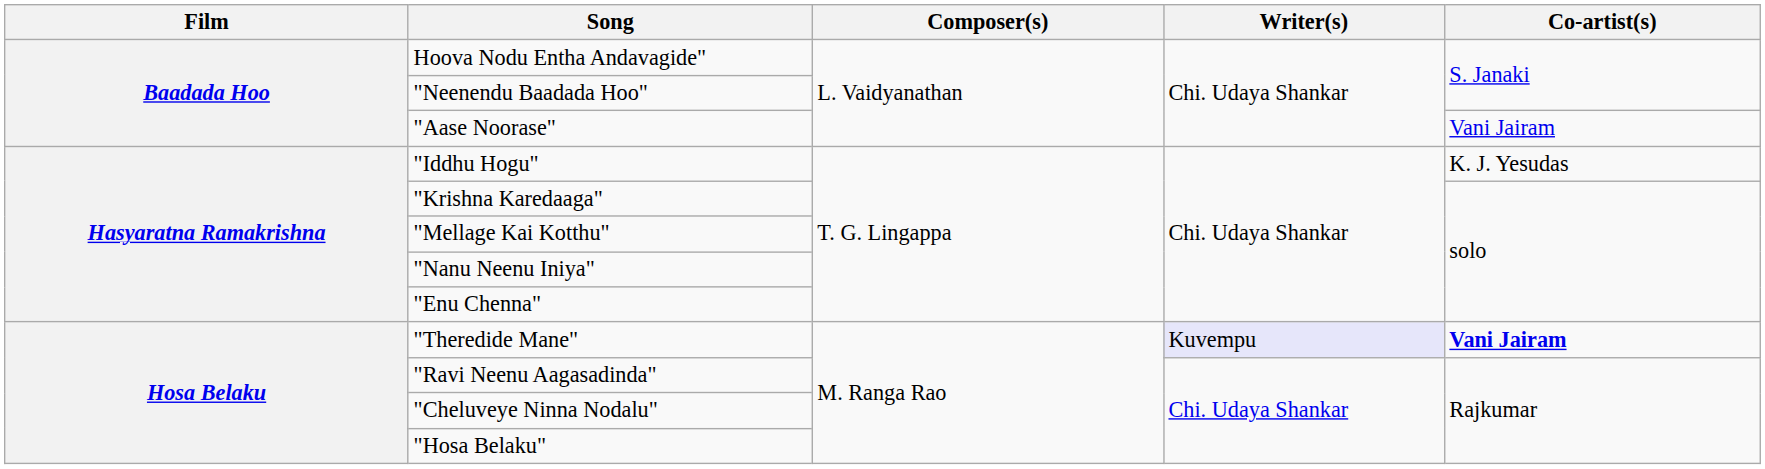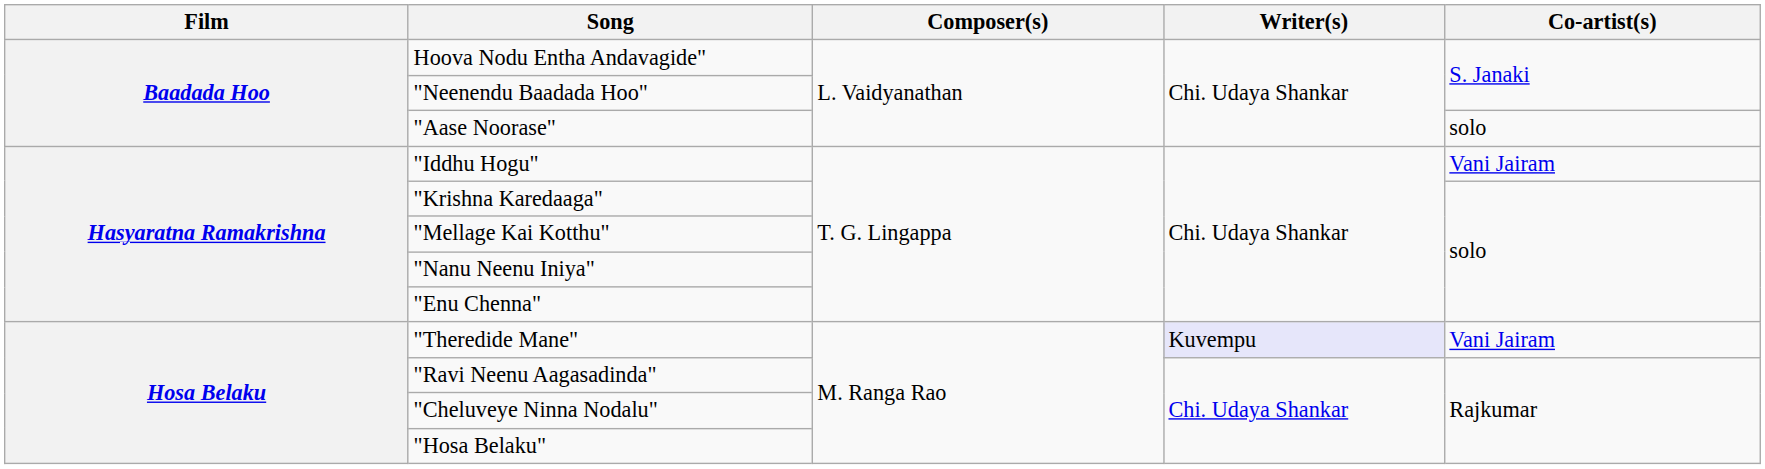(1502, 127) Vani Jairam -> (1468, 127) solo
(1509, 163) K. J. Yesudas -> (1502, 163) Vani Jairam
(1508, 339) bold -> (1502, 339) normal
